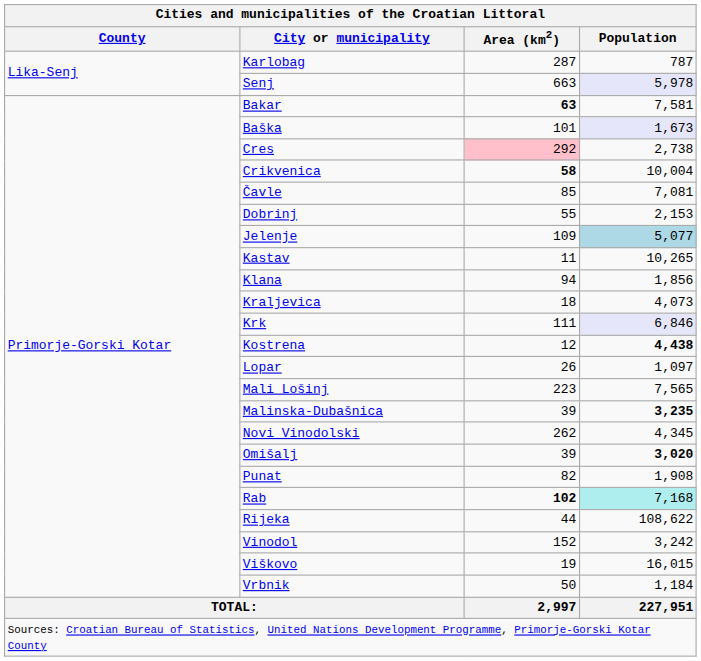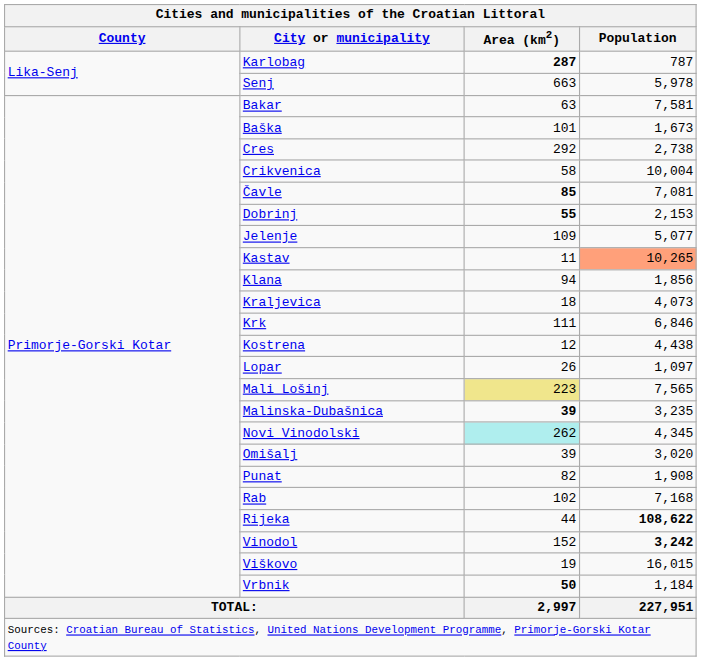(565, 62) normal -> (565, 62) bold
(674, 84) lavender background -> (674, 84) no background
(569, 106) bold -> (569, 106) normal
(674, 128) lavender background -> (674, 128) no background
(565, 150) pink background -> (565, 150) no background
(569, 171) bold -> (569, 171) normal
(569, 193) normal -> (569, 193) bold
(569, 215) normal -> (569, 215) bold
(674, 237) lightblue background -> (674, 237) no background
(670, 259) no background -> (670, 259) lightsalmon background
(674, 324) lavender background -> (674, 324) no background
(674, 346) bold -> (674, 346) normal
(565, 390) no background -> (565, 390) khaki background
(569, 411) normal -> (569, 411) bold
(674, 411) bold -> (674, 411) normal
(565, 433) no background -> (565, 433) paleturquoise background
(674, 455) bold -> (674, 455) normal
(565, 499) bold -> (565, 499) normal
(674, 499) paleturquoise background -> (674, 499) no background
(666, 520) normal -> (666, 520) bold
(674, 542) normal -> (674, 542) bold
(569, 586) normal -> (569, 586) bold
